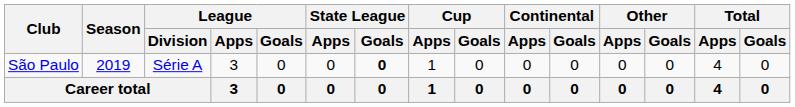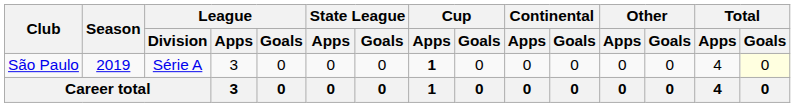(382, 65) bold -> (382, 65) normal
(432, 65) normal -> (432, 65) bold
(765, 65) no background -> (765, 65) lightyellow background
